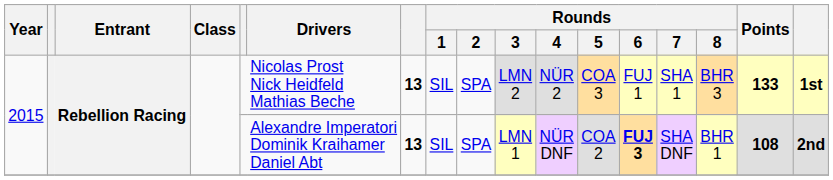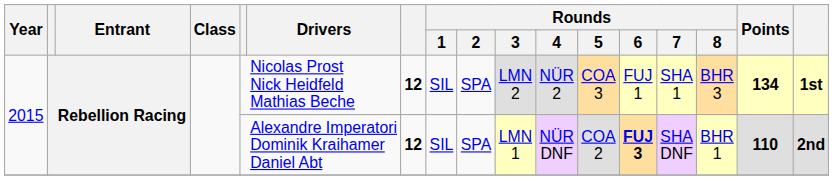(413, 85) 13 -> (413, 85) 12
(765, 85) 133 -> (765, 85) 134
(413, 145) 13 -> (413, 145) 12
(765, 145) 108 -> (765, 145) 110
